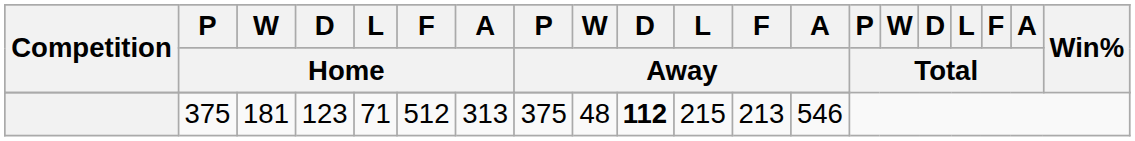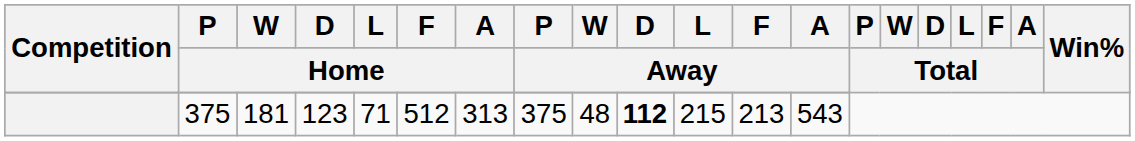(820, 113) 546 -> (820, 113) 543
